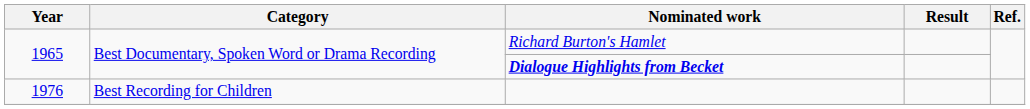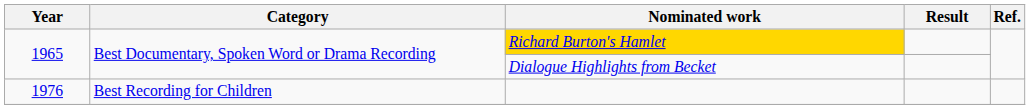(587, 41) no background -> (587, 41) gold background
(616, 66) bold -> (612, 66) normal
